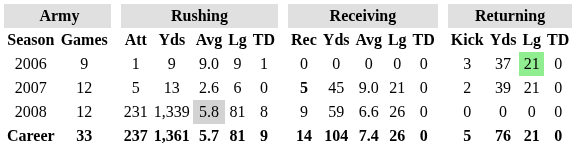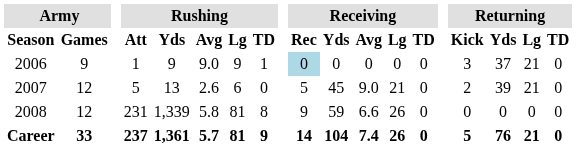(304, 64) no background -> (304, 64) lightblue background
(532, 64) lightgreen background -> (532, 64) no background
(304, 88) bold -> (304, 88) normal
(209, 112) lightgrey background -> (209, 112) no background
